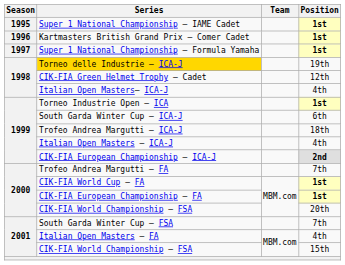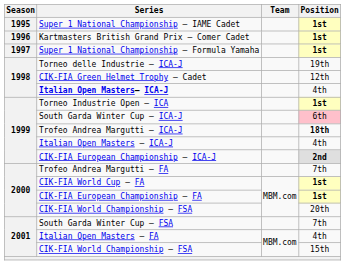(111, 64) gold background -> (111, 64) no background
(104, 91) normal -> (104, 91) bold
(320, 117) no background -> (320, 117) pink background
(320, 130) normal -> (320, 130) bold
